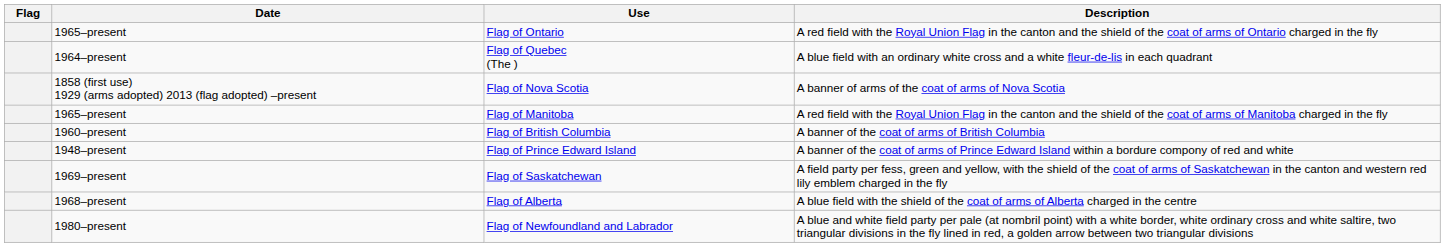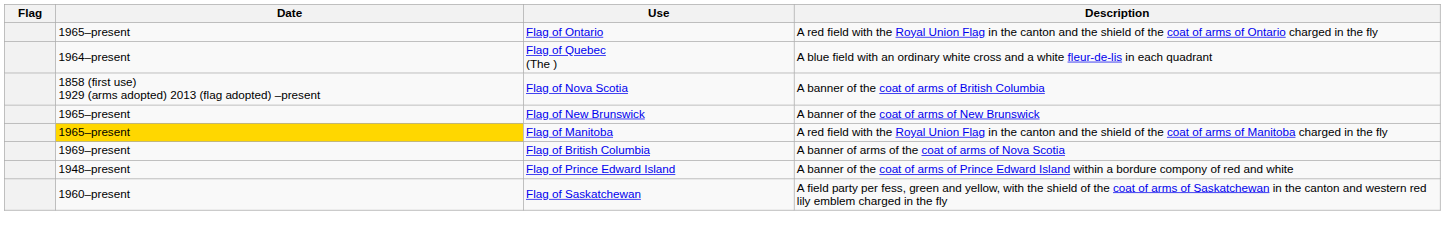(931, 89) A banner of arms of the coat of arms of Nova Scotia -> (921, 89) A banner of the coat of arms of British Columbia
+ row: (585, 114)
(90, 114) no background -> (94, 132) gold background
(90, 132) 1960–present -> (94, 151) 1969–present
(921, 132) A banner of the coat of arms of British Columbia -> (931, 151) A banner of arms of the coat of arms of Nova Scotia
(90, 176) 1969–present -> (94, 194) 1960–present
- row: (524, 201)
- row: (580, 226)
